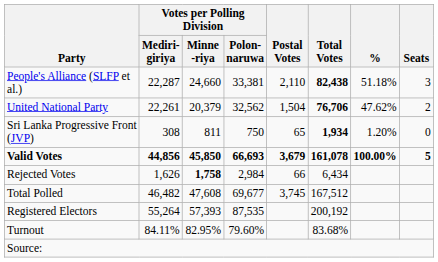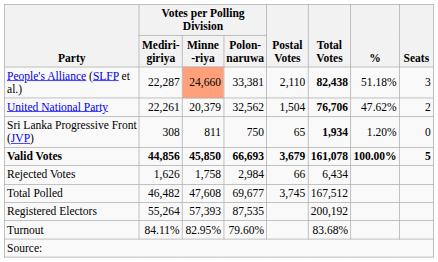(205, 82) no background -> (205, 82) lightsalmon background
(208, 175) bold -> (208, 175) normal
